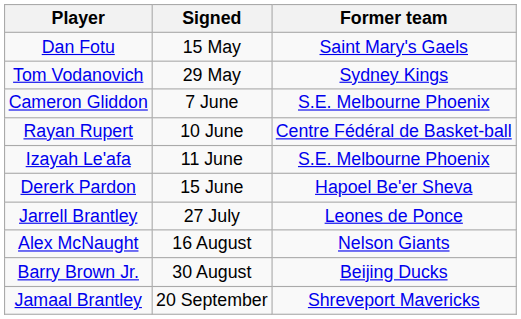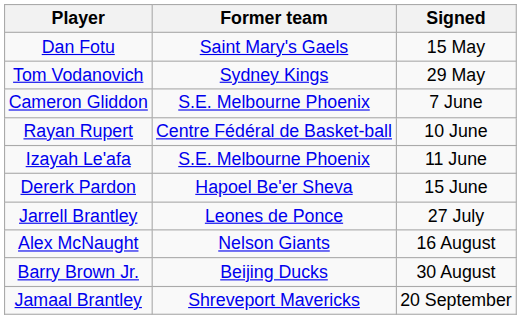columns swapped: (212, 18) <-> (394, 18)
